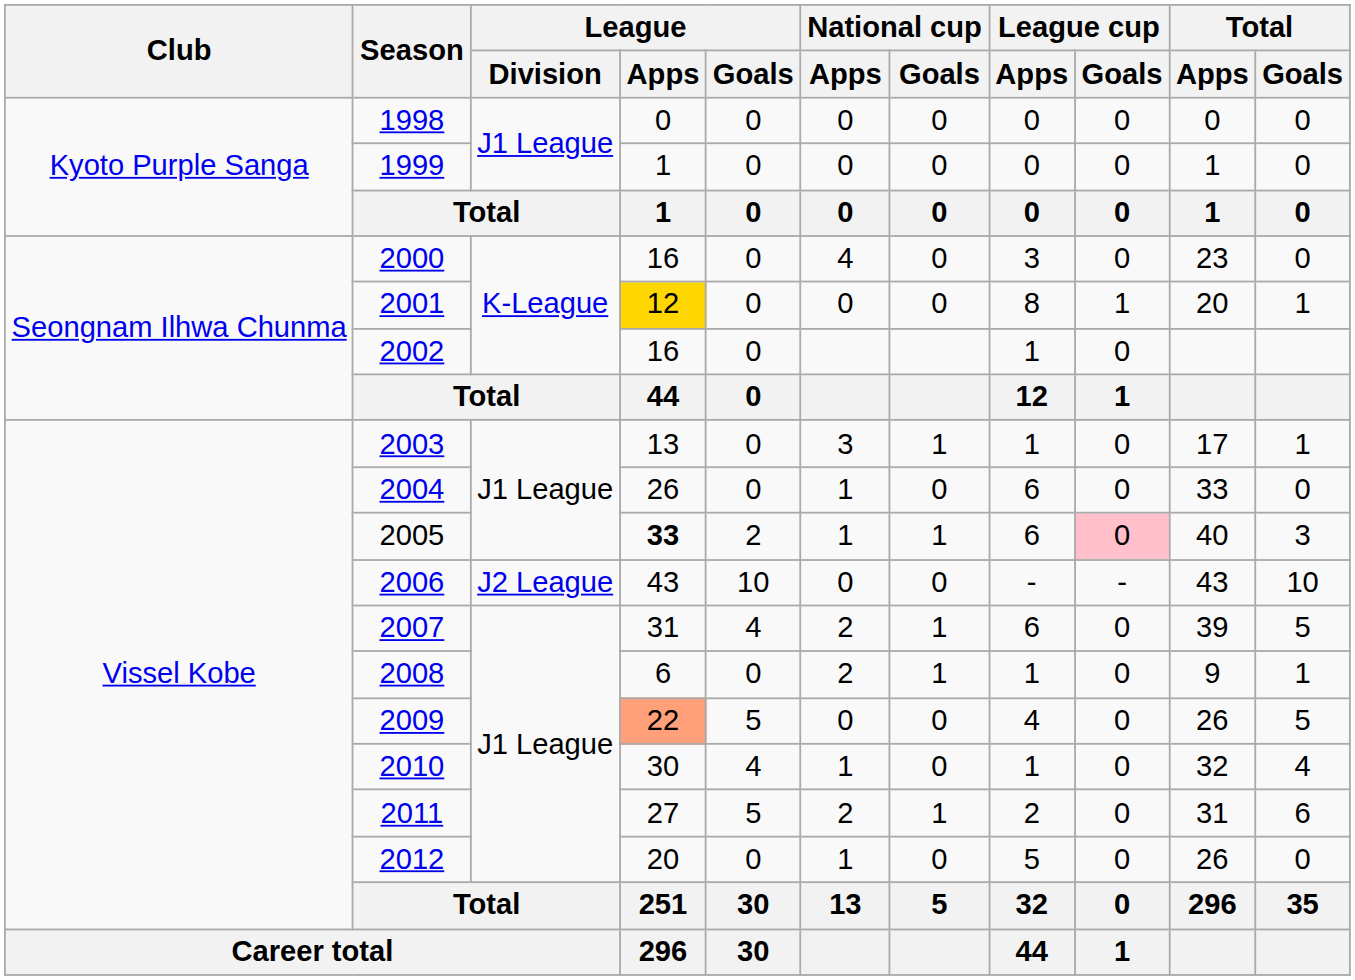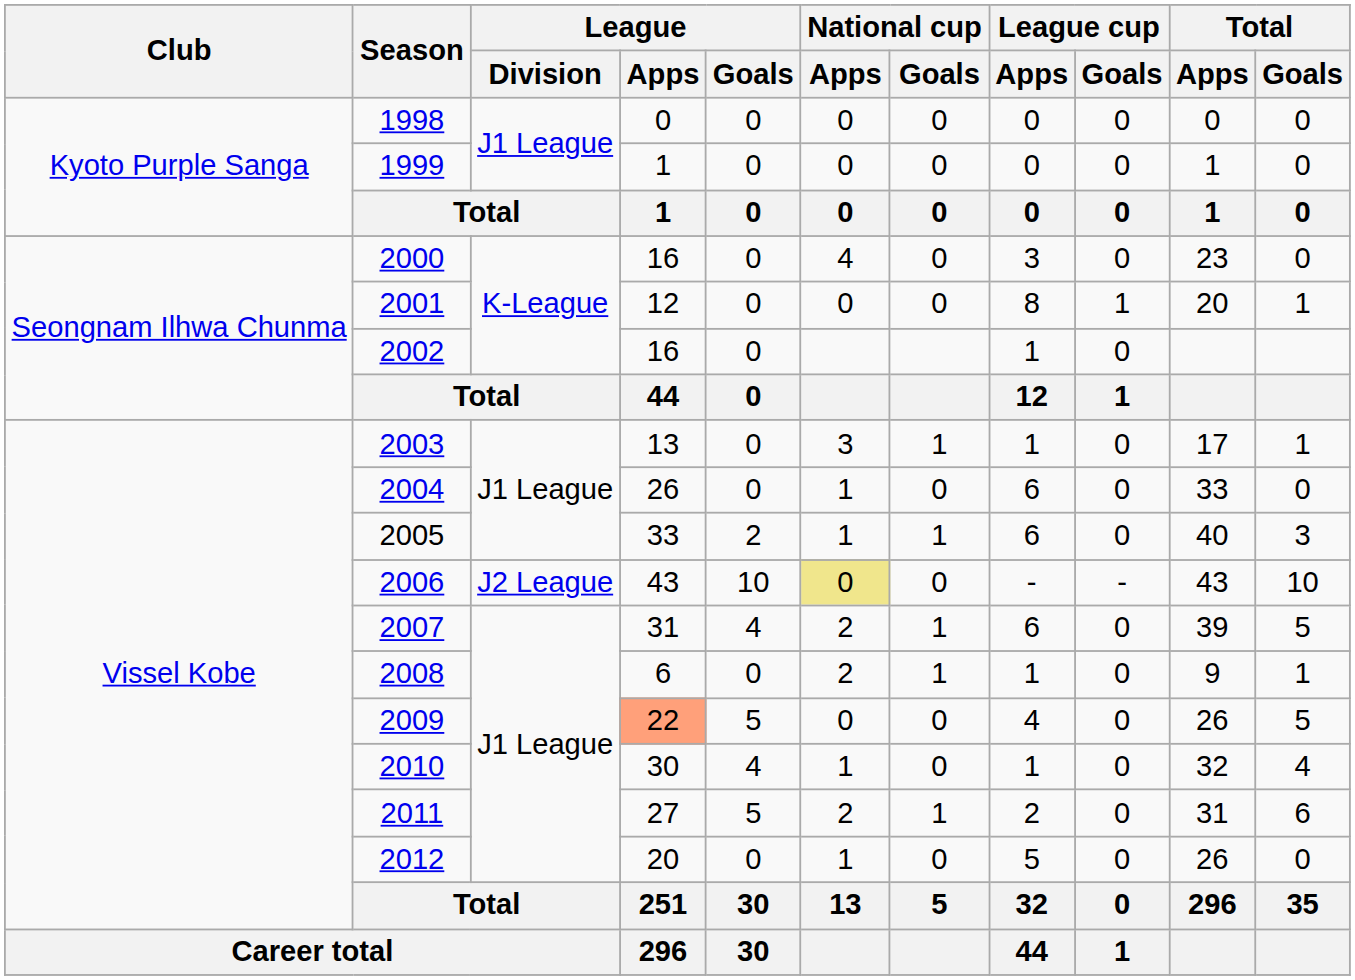(663, 304) gold background -> (663, 304) no background
(663, 535) bold -> (663, 535) normal
(1122, 535) pink background -> (1122, 535) no background
(845, 581) no background -> (845, 581) khaki background
